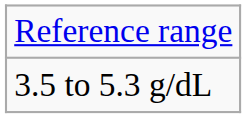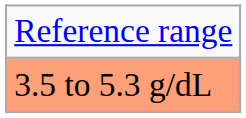(113, 84) no background -> (113, 84) lightsalmon background
